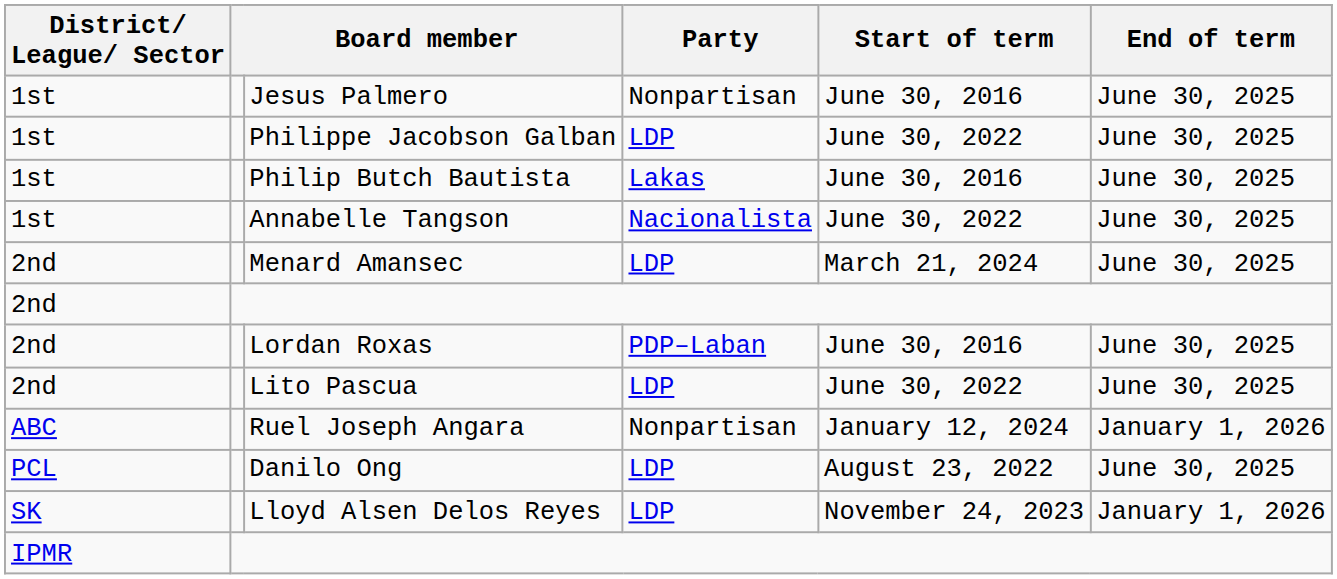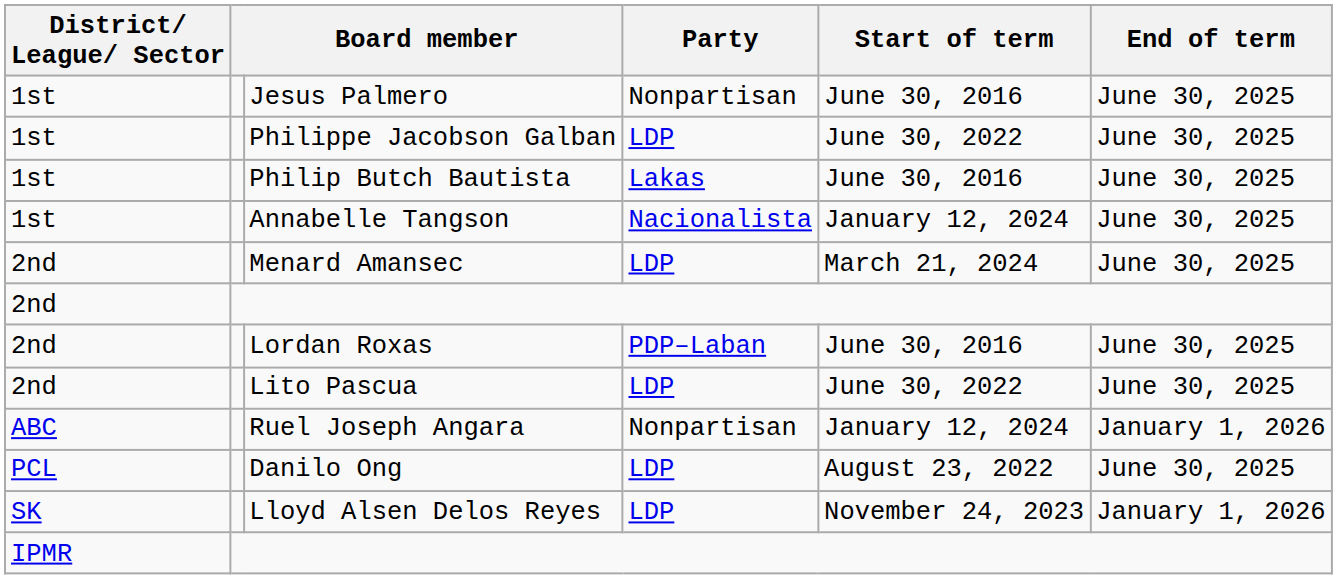(924, 221) June 30, 2022 -> (946, 221) January 12, 2024
